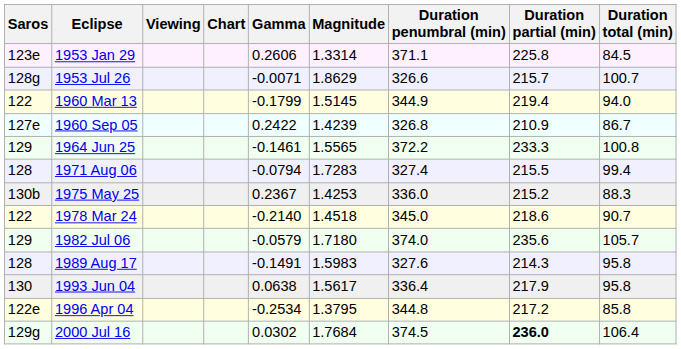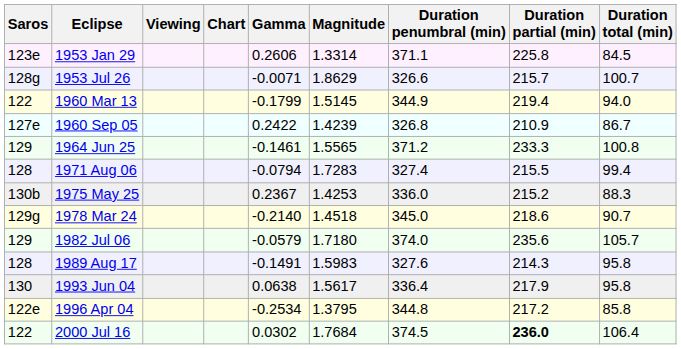(410, 147) 372.2 -> (410, 147) 371.2
(20, 217) 122 -> (24, 217) 129g
(24, 332) 129g -> (20, 332) 122
